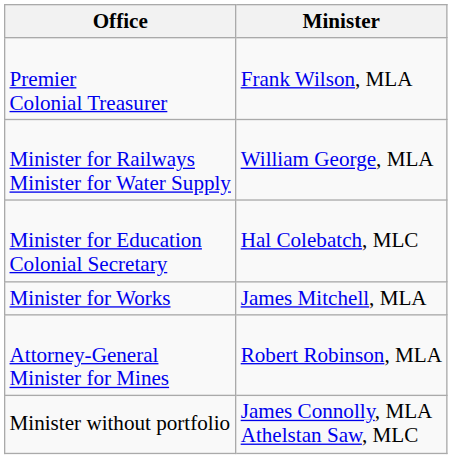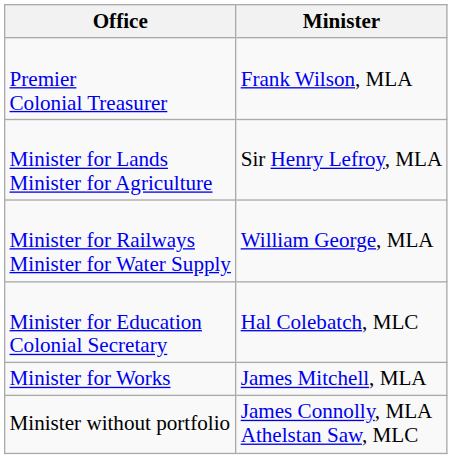+ row: (111, 171)
- row: (89, 366)
